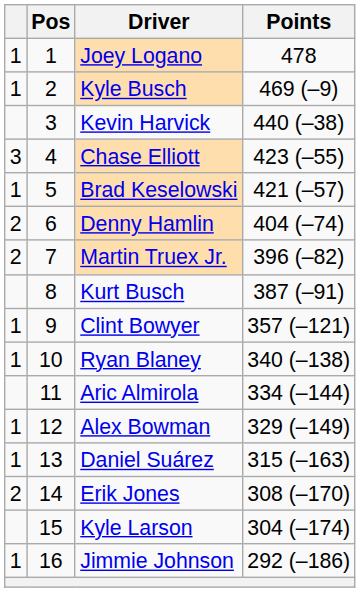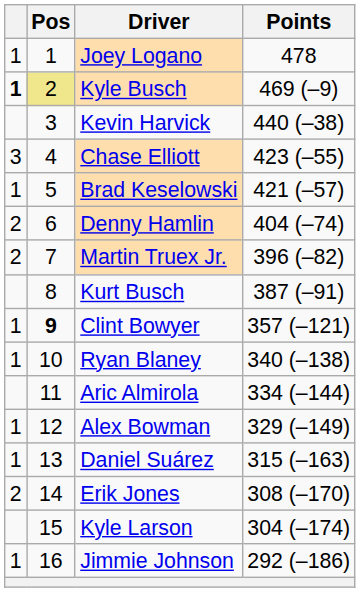(16, 89) normal -> (16, 89) bold
(51, 89) no background -> (51, 89) khaki background
(51, 325) normal -> (51, 325) bold
